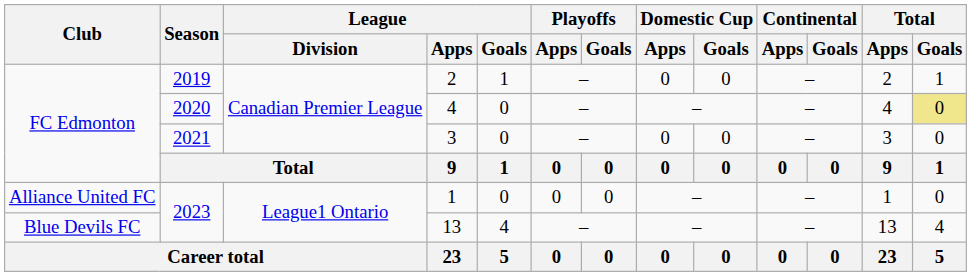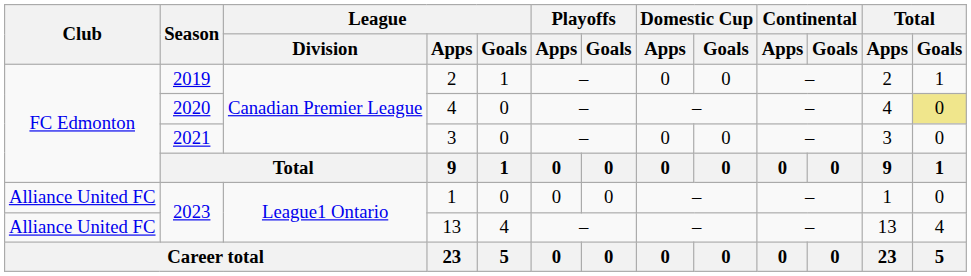(82, 227) Blue Devils FC -> (82, 227) Alliance United FC
